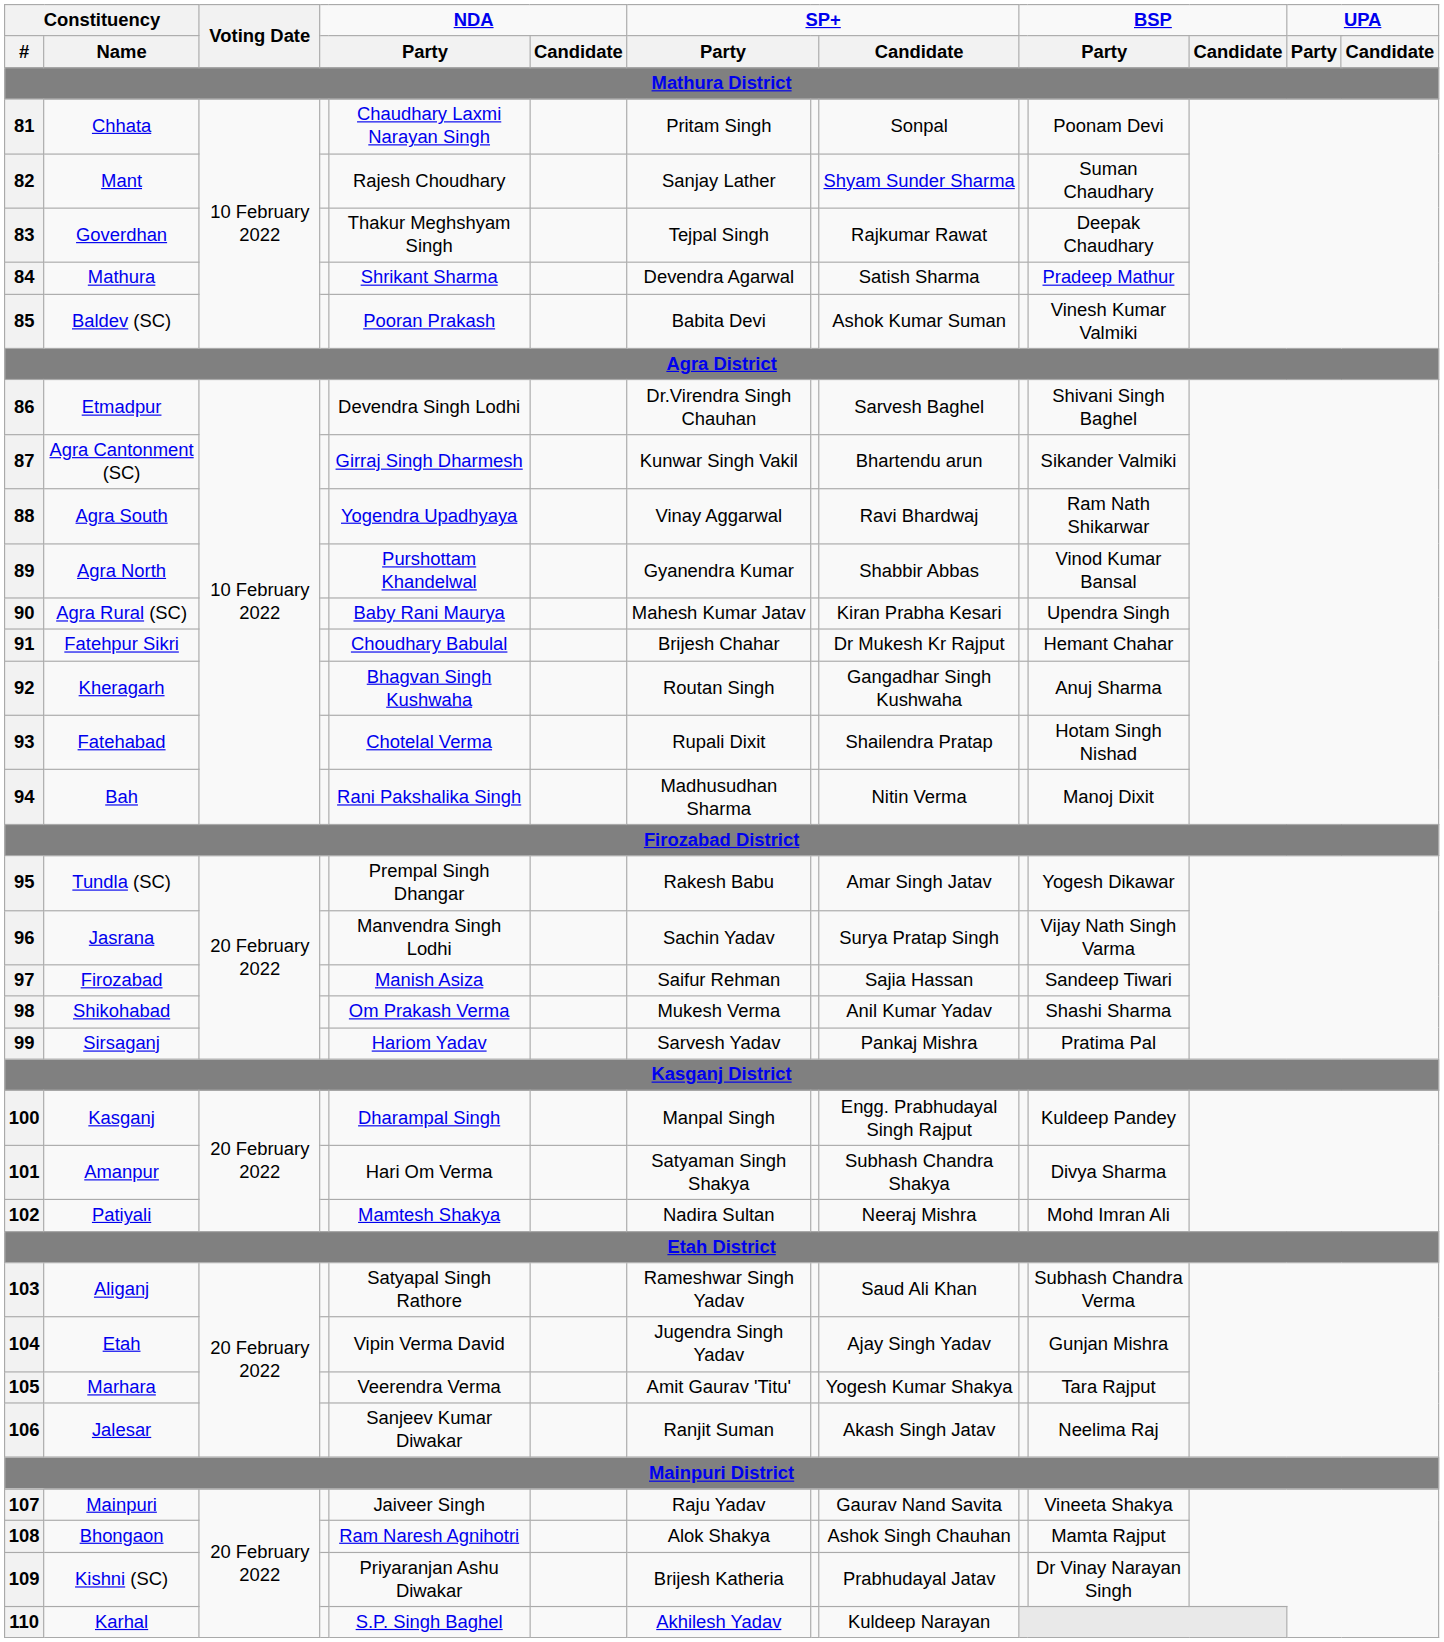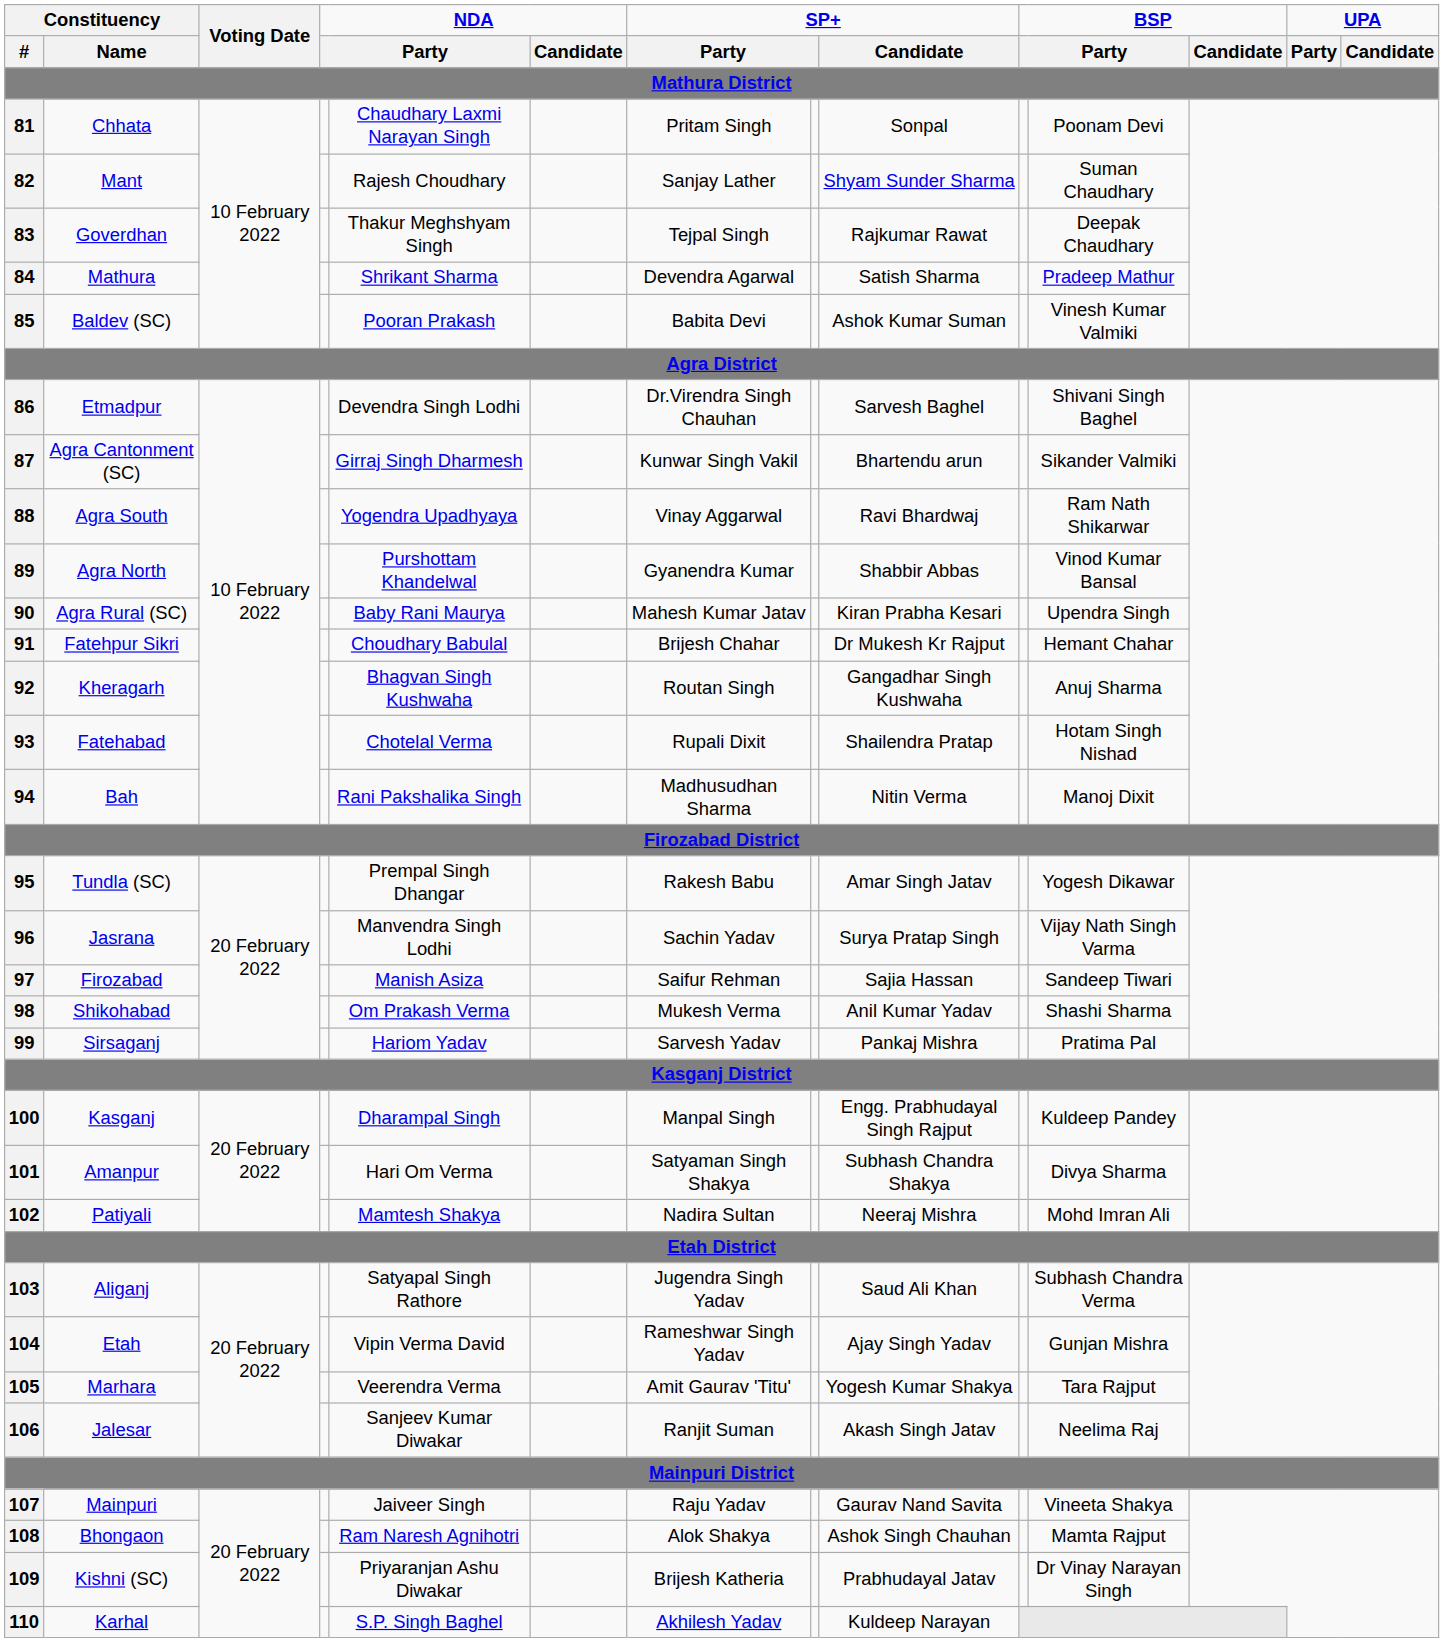(719, 1289) Rameshwar Singh Yadav -> (719, 1289) Jugendra Singh Yadav
(719, 1344) Jugendra Singh Yadav -> (719, 1344) Rameshwar Singh Yadav
